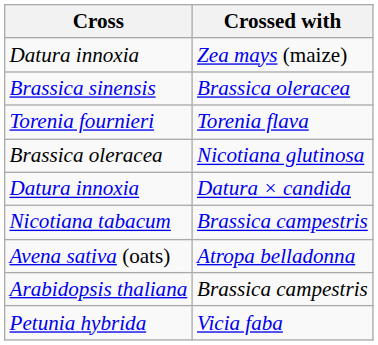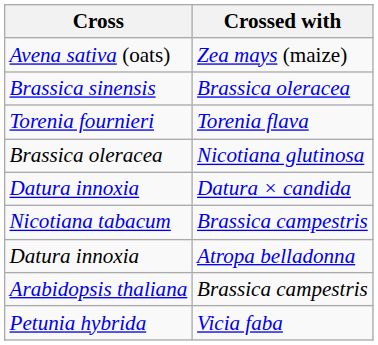(74, 54) Datura innoxia -> (90, 54) Avena sativa (oats)
(90, 255) Avena sativa (oats) -> (74, 255) Datura innoxia
